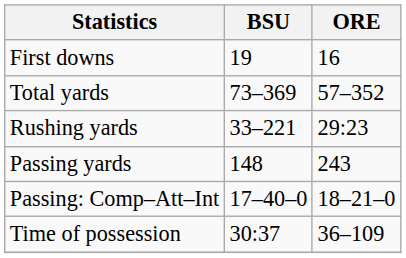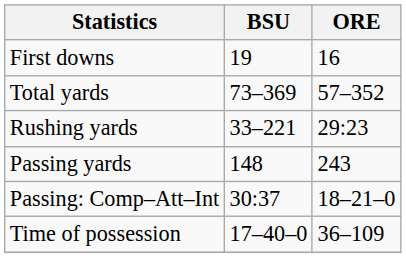(268, 198) 17–40–0 -> (255, 198) 30:37
(255, 234) 30:37 -> (268, 234) 17–40–0
